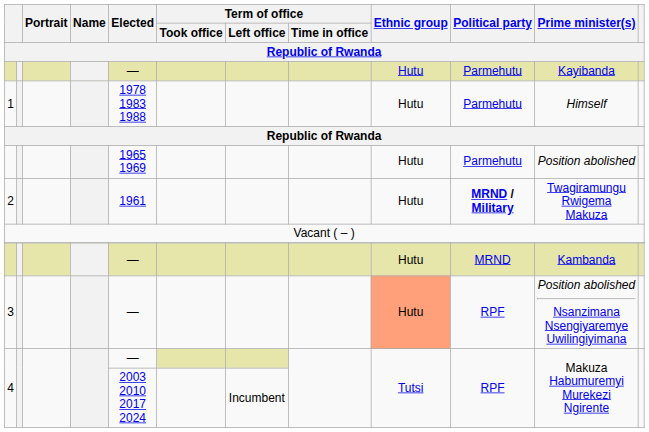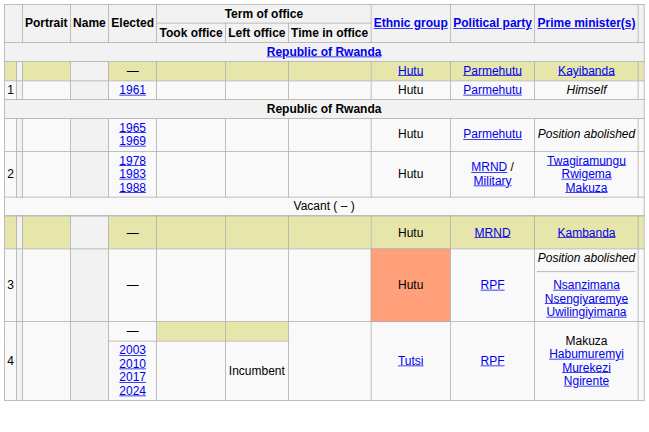(133, 103) 1978 1983 1988 -> (133, 90) 1961
(133, 201) 1961 -> (133, 174) 1978 1983 1988
(493, 201) bold -> (493, 174) normal
